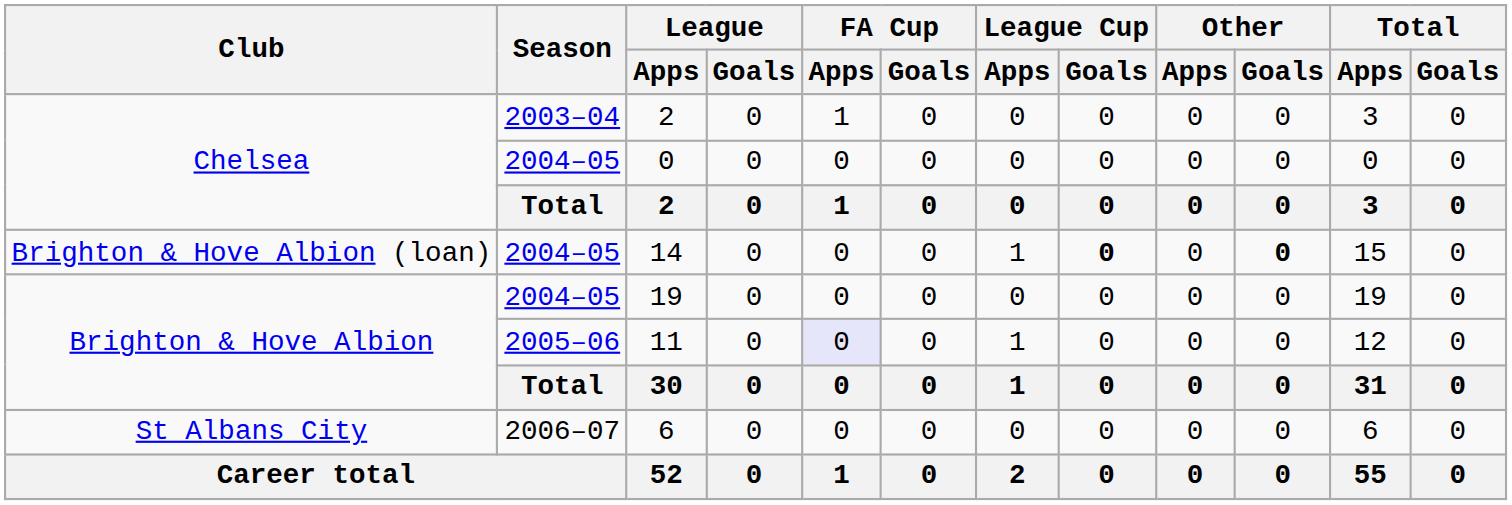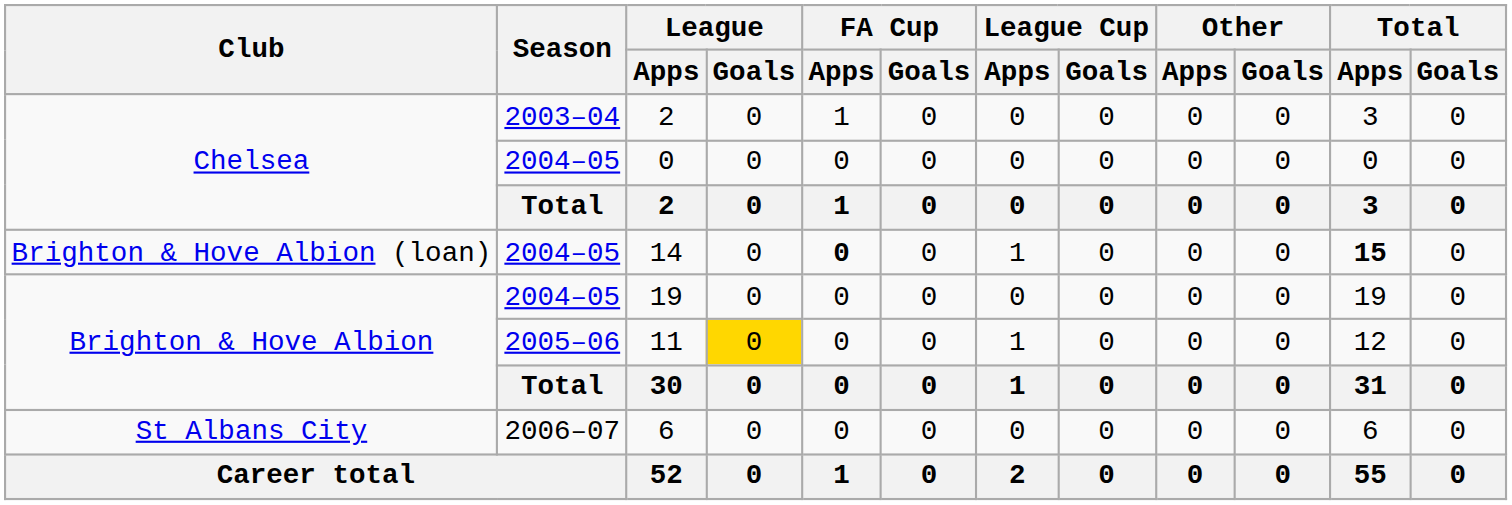(841, 252) normal -> (841, 252) bold
(1107, 252) bold -> (1107, 252) normal
(1283, 252) bold -> (1283, 252) normal
(1370, 252) normal -> (1370, 252) bold
(754, 342) no background -> (754, 342) gold background
(841, 342) lavender background -> (841, 342) no background
